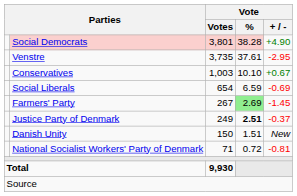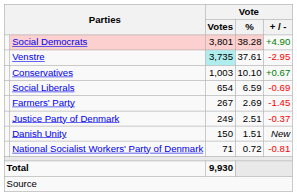(221, 57) no background -> (221, 57) paleturquoise background
(252, 103) lightgreen background -> (252, 103) no background
(252, 118) bold -> (252, 118) normal
